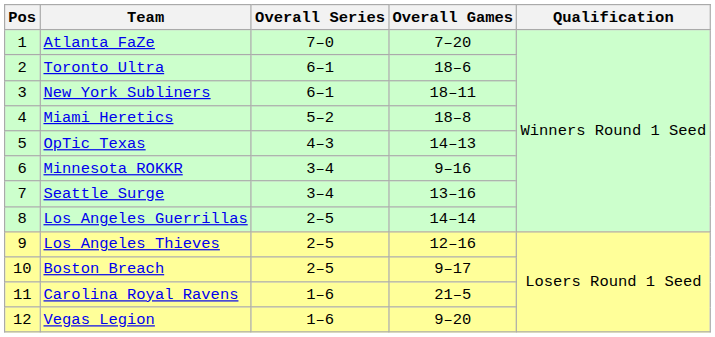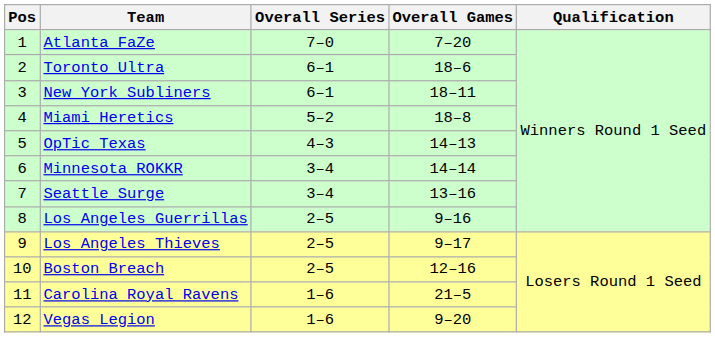(453, 168) 9–16 -> (453, 168) 14–14
(453, 219) 14–14 -> (453, 219) 9–16
(453, 244) 12–16 -> (453, 244) 9–17
(453, 269) 9–17 -> (453, 269) 12–16
